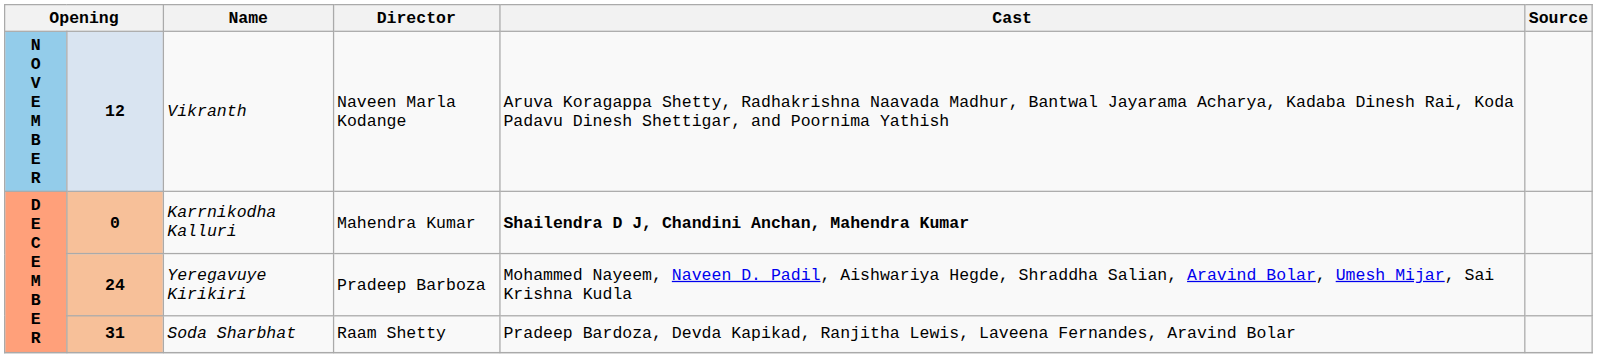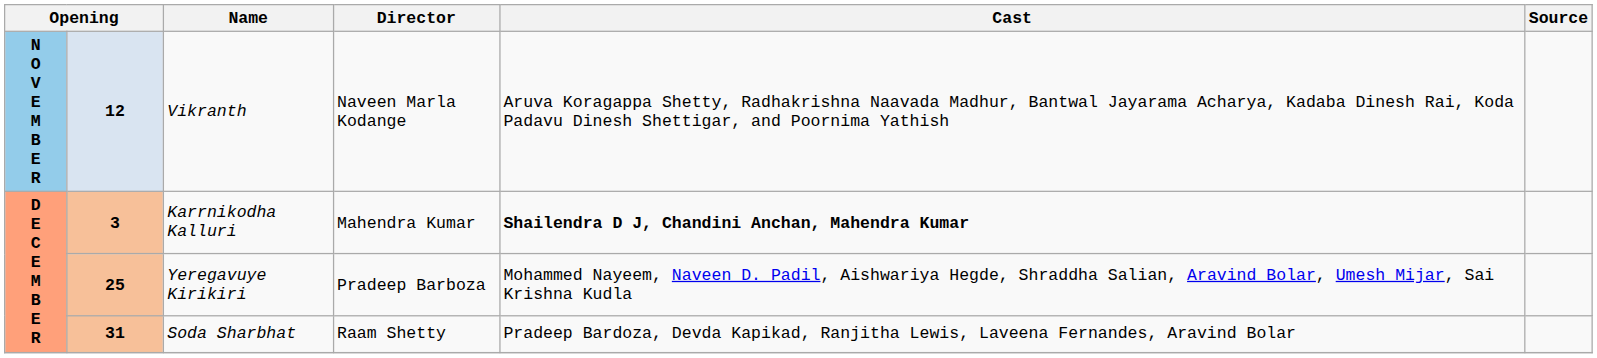(115, 223) 0 -> (115, 223) 3
(115, 285) 24 -> (115, 285) 25
